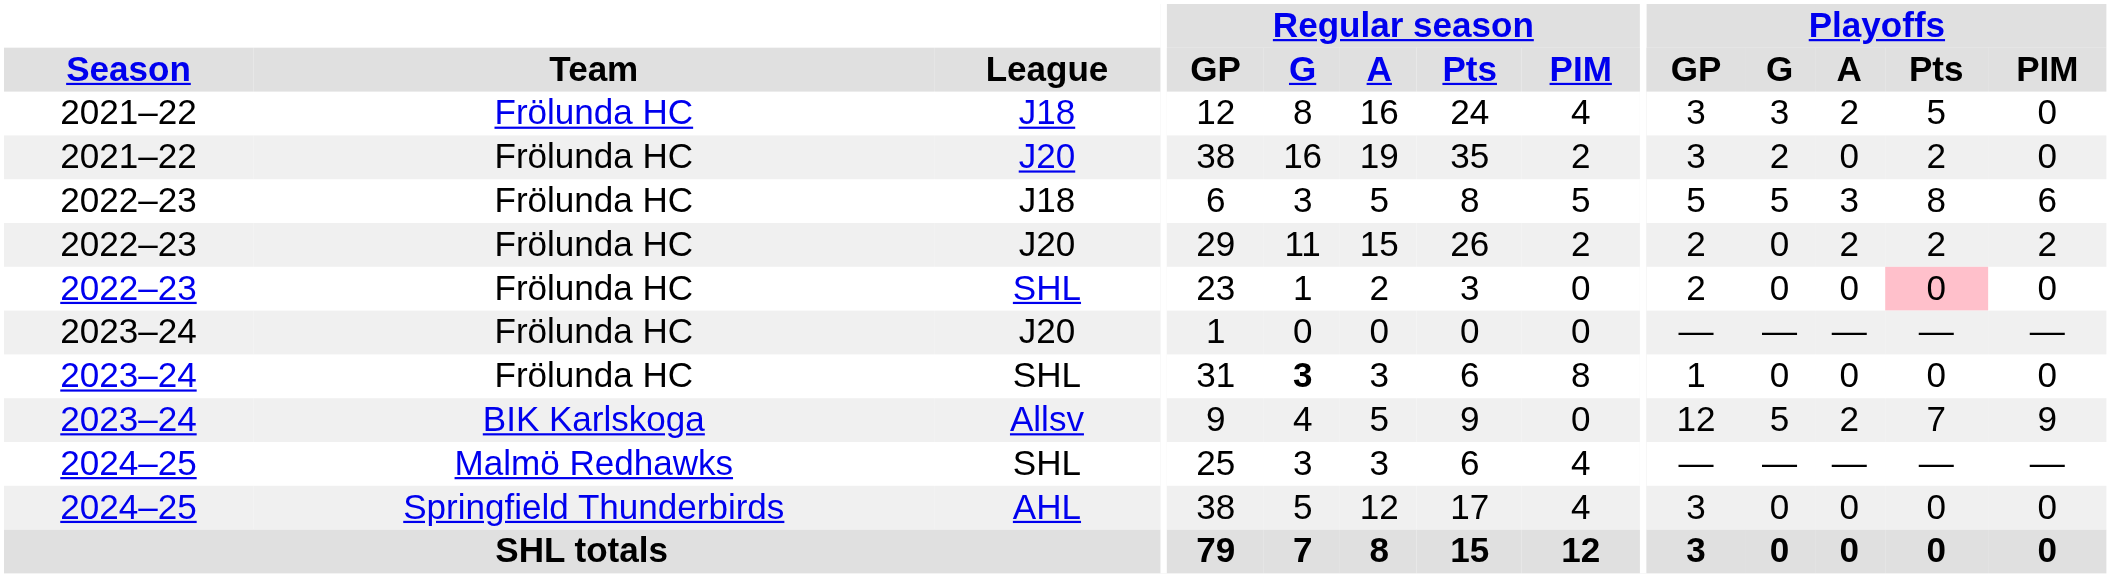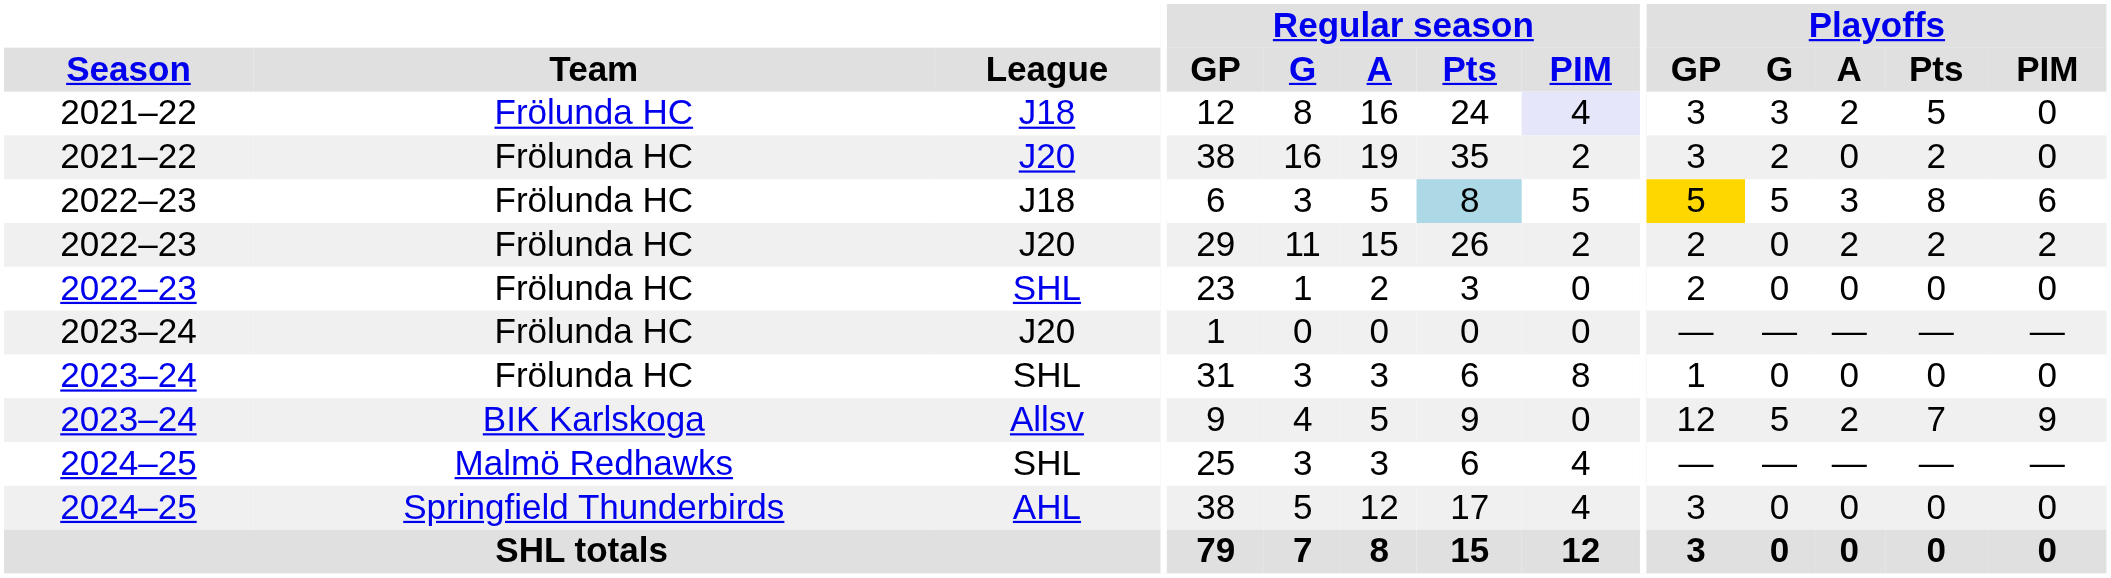(1581, 112) no background -> (1581, 112) lavender background
(1470, 200) no background -> (1470, 200) lightblue background
(1696, 200) no background -> (1696, 200) gold background
(1936, 288) pink background -> (1936, 288) no background
(1303, 375) bold -> (1303, 375) normal
